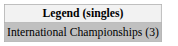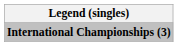(83, 32) normal -> (89, 32) bold
